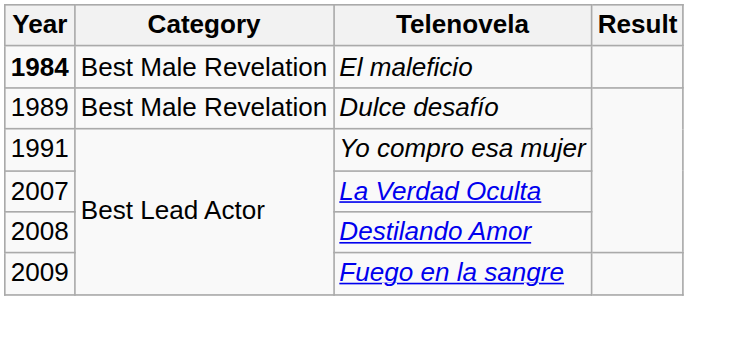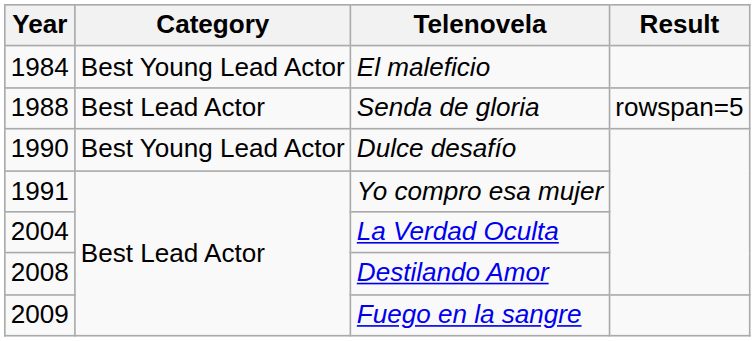(40, 66) bold -> (40, 66) normal
(204, 66) Best Male Revelation -> (213, 66) Best Young Lead Actor
+ row: (448, 107)
(40, 107) 1989 -> (40, 149) 1990
(204, 107) Best Male Revelation -> (213, 149) Best Young Lead Actor
(40, 190) 2007 -> (40, 231) 2004
